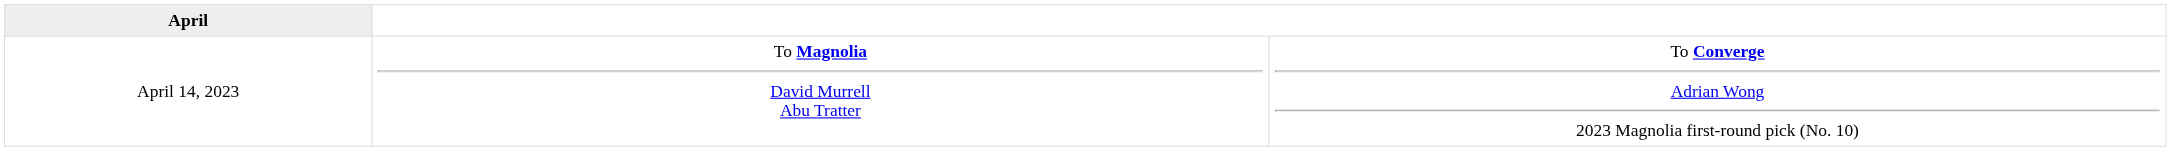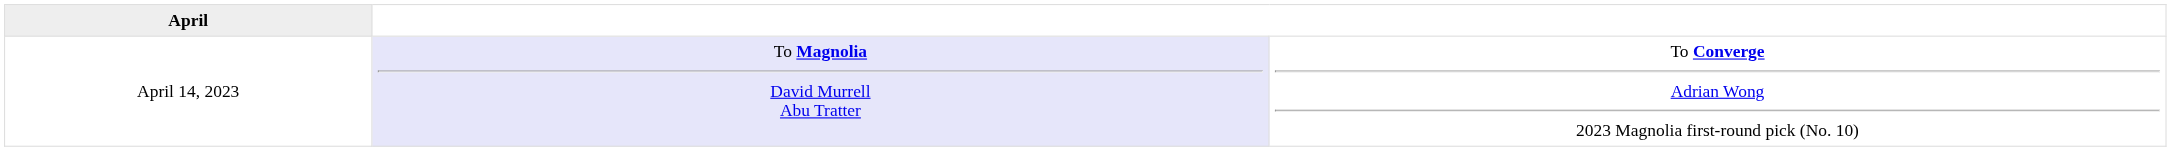(820, 81) no background -> (820, 81) lavender background
